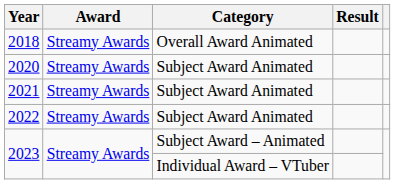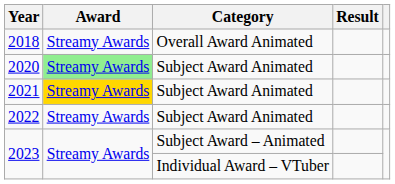(98, 66) no background -> (98, 66) lightgreen background
(98, 91) no background -> (98, 91) gold background
